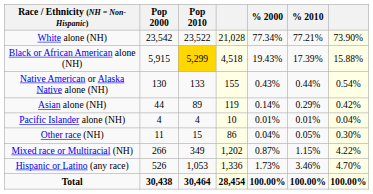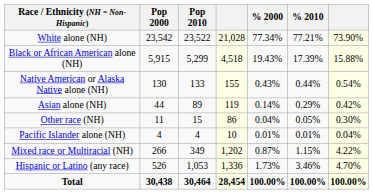(197, 58) gold background -> (197, 58) no background
rows swapped: (72, 120) <-> (72, 135)
